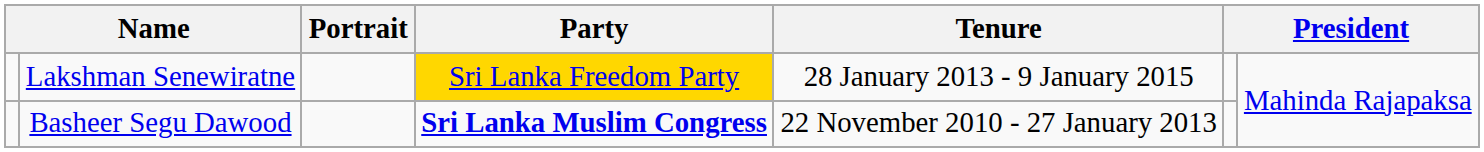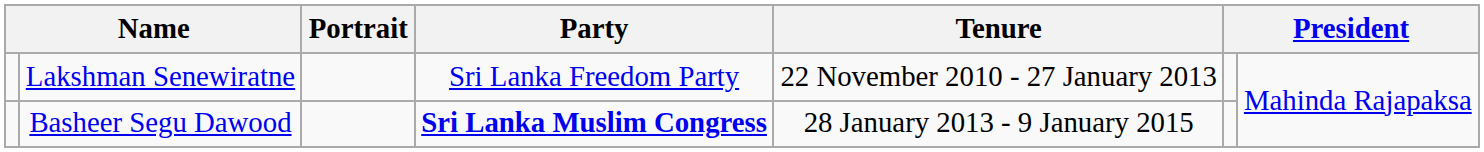(594, 76) gold background -> (594, 76) no background
(999, 76) 28 January 2013 - 9 January 2015 -> (999, 76) 22 November 2010 - 27 January 2013
(999, 123) 22 November 2010 - 27 January 2013 -> (999, 123) 28 January 2013 - 9 January 2015
